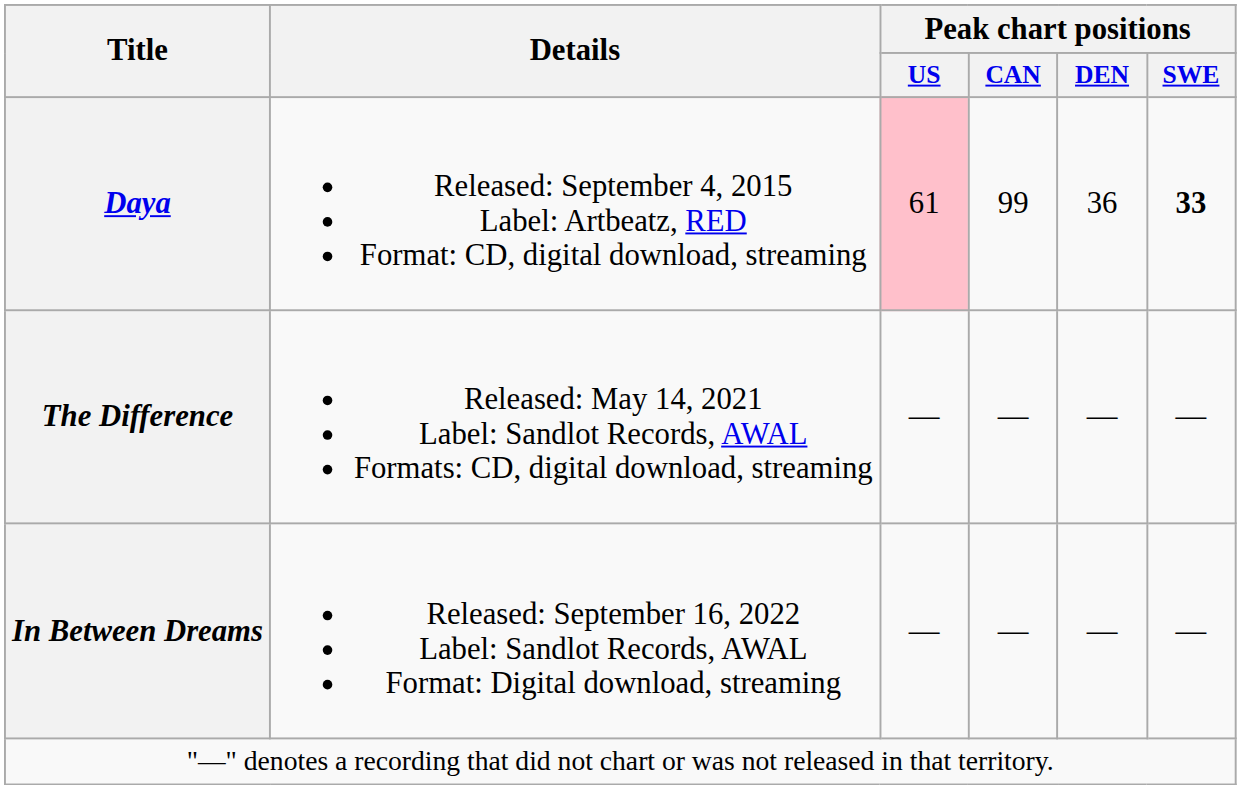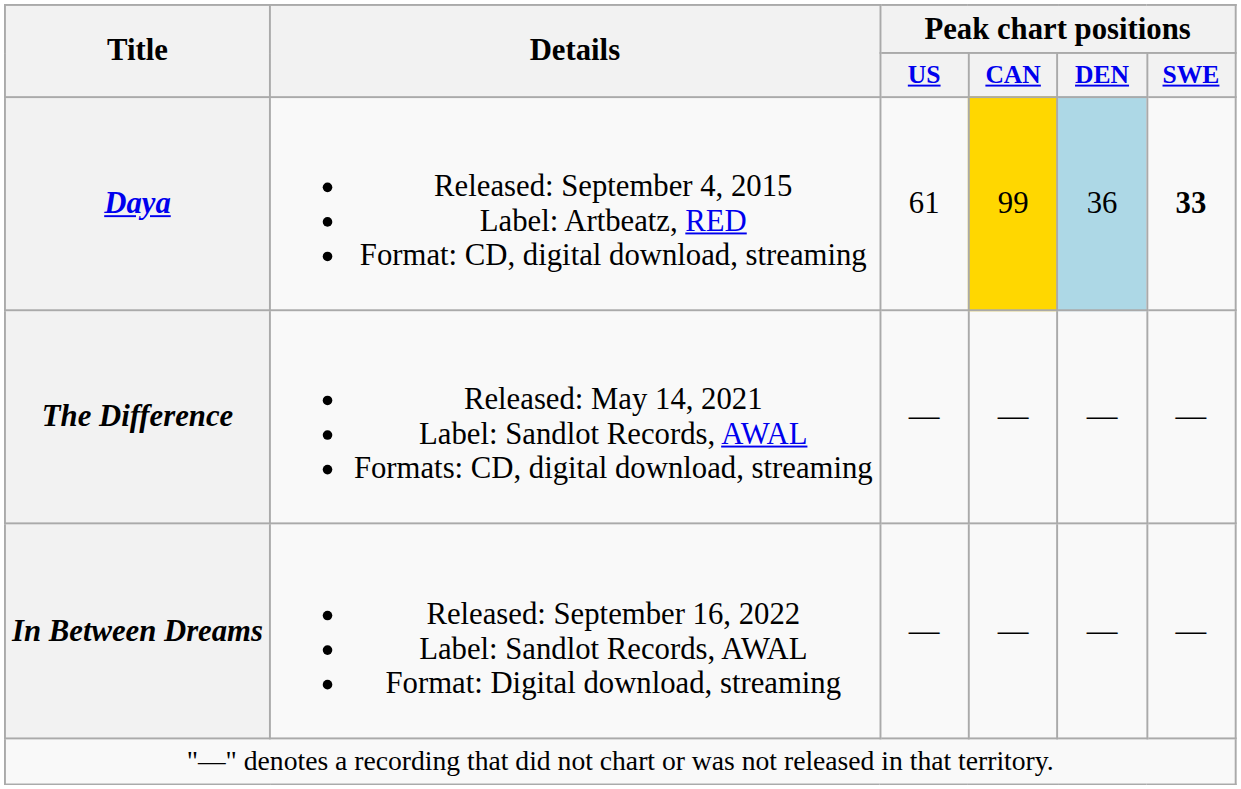(924, 202) pink background -> (924, 202) no background
(1013, 202) no background -> (1013, 202) gold background
(1102, 202) no background -> (1102, 202) lightblue background
